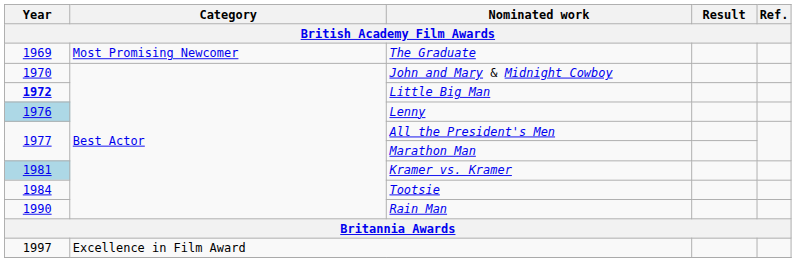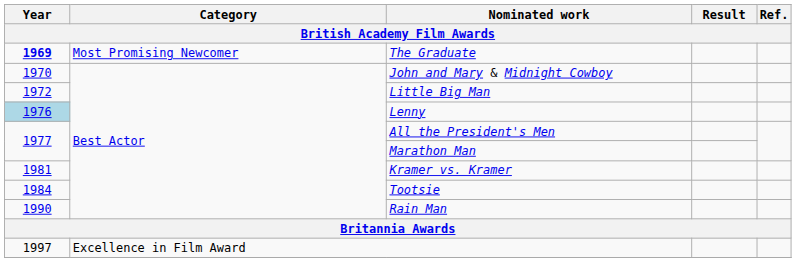(37, 53) normal -> (37, 53) bold
(37, 92) bold -> (37, 92) normal
(37, 170) lightblue background -> (37, 170) no background
